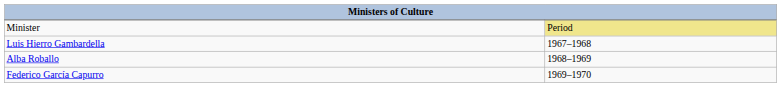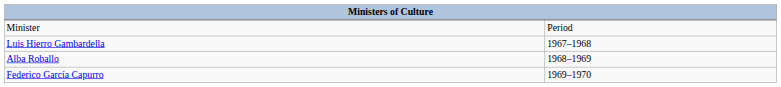(560, 28) khaki background -> (560, 28) no background
